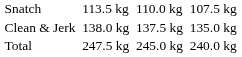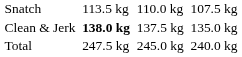(106, 27) normal -> (106, 27) bold
